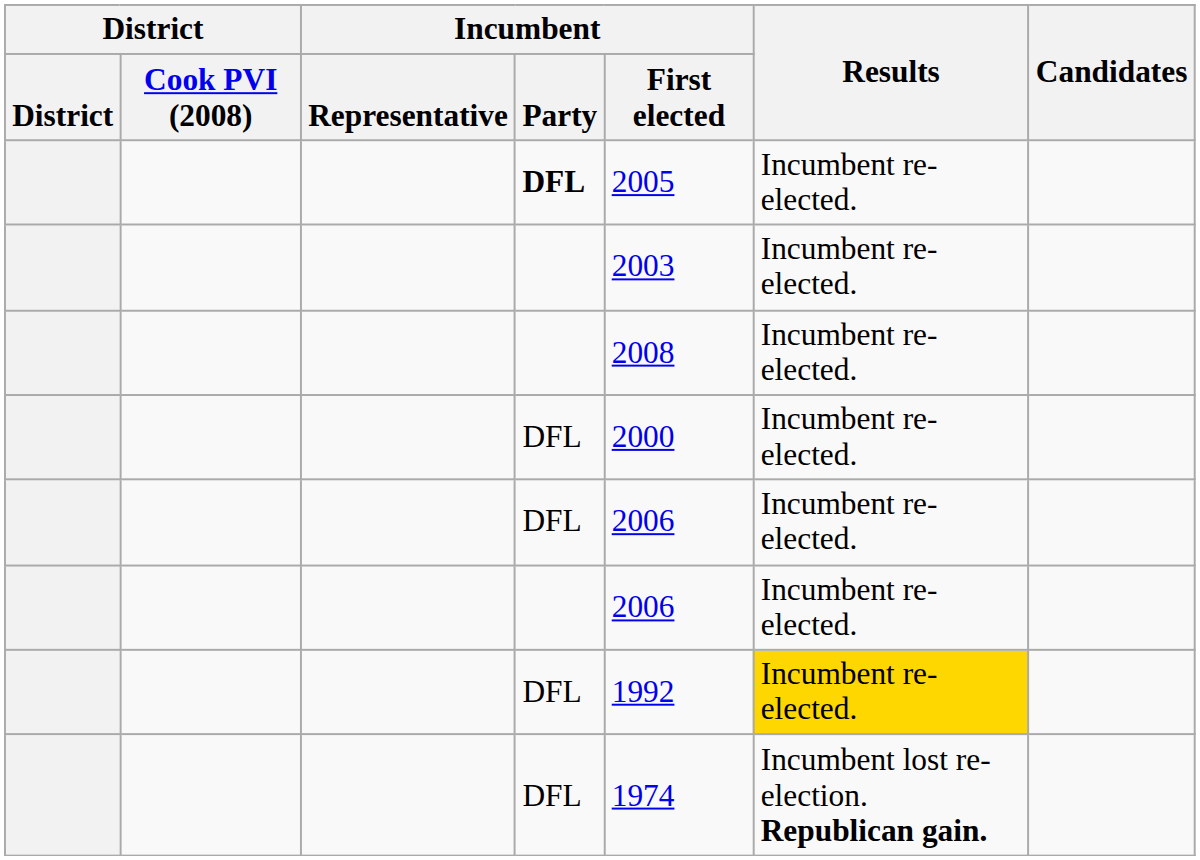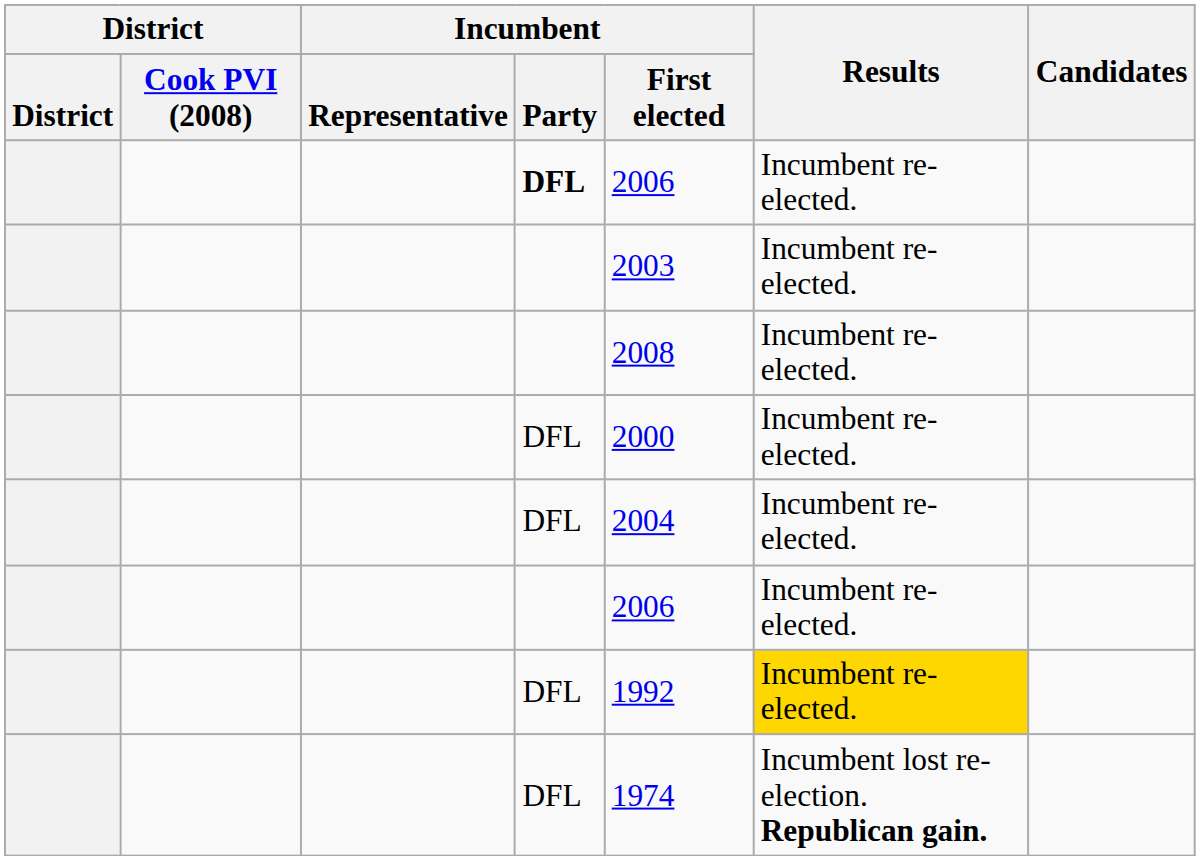(643, 181) 2005 -> (643, 181) 2006
(643, 521) 2006 -> (643, 521) 2004
